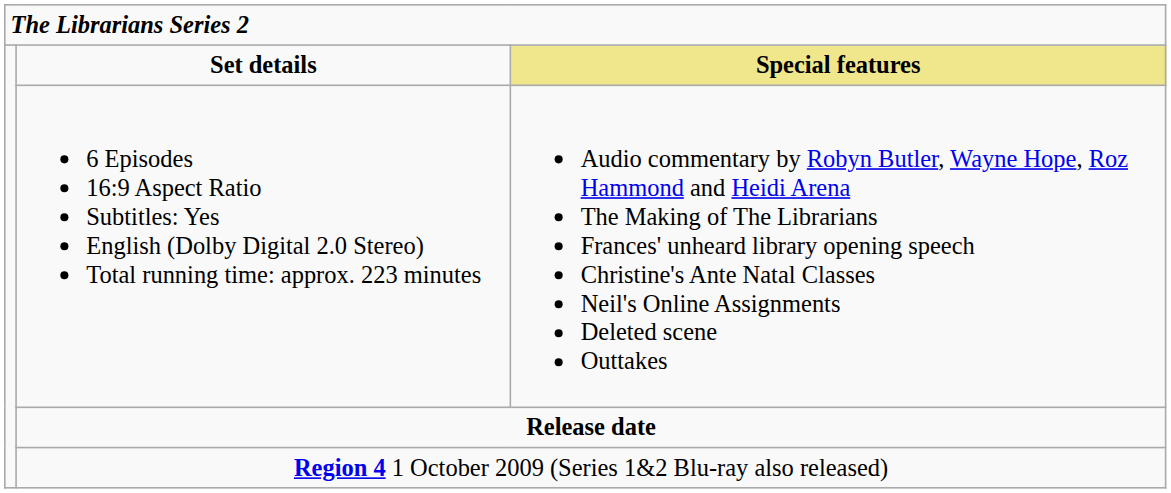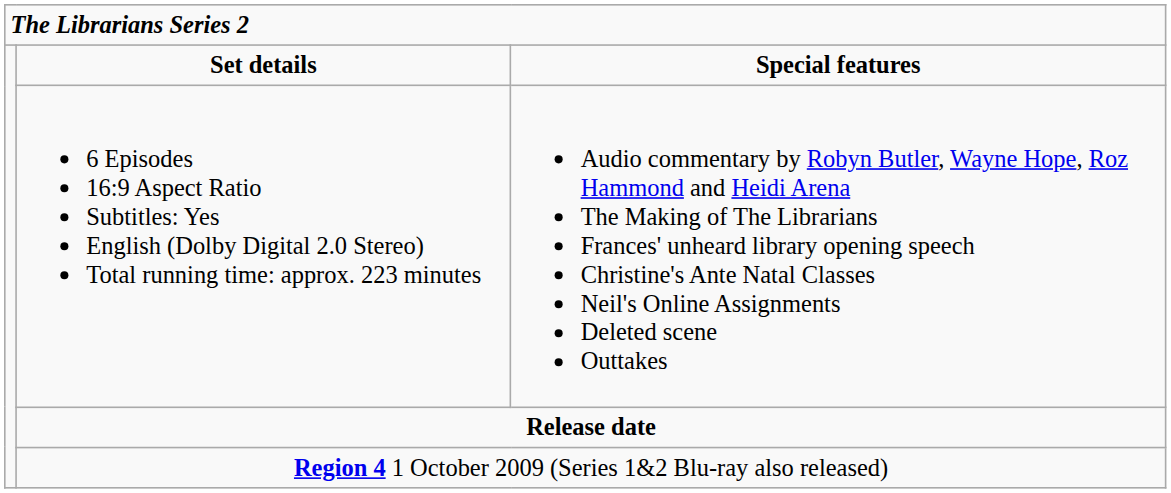(838, 65) khaki background -> (838, 65) no background
